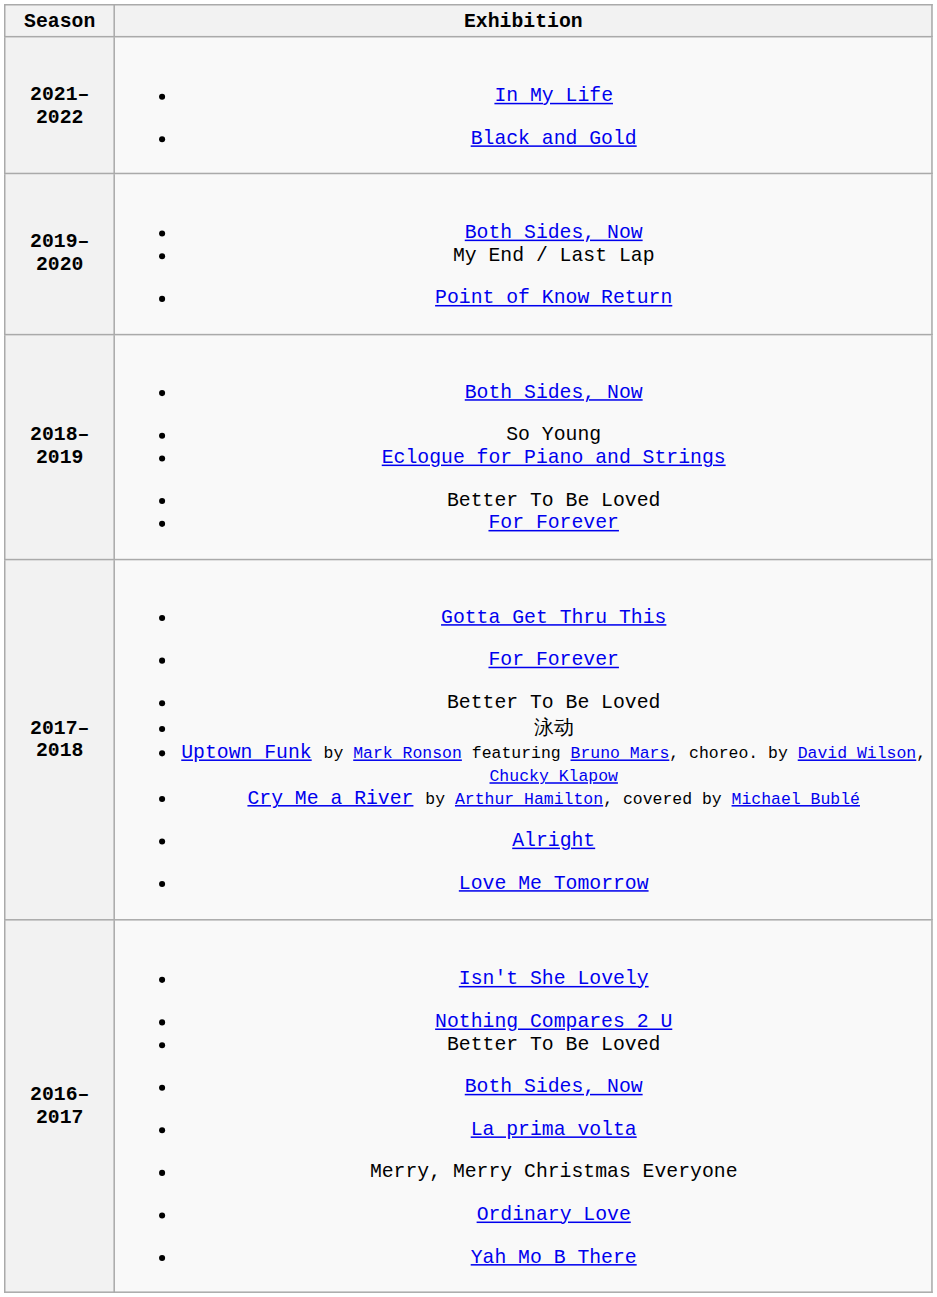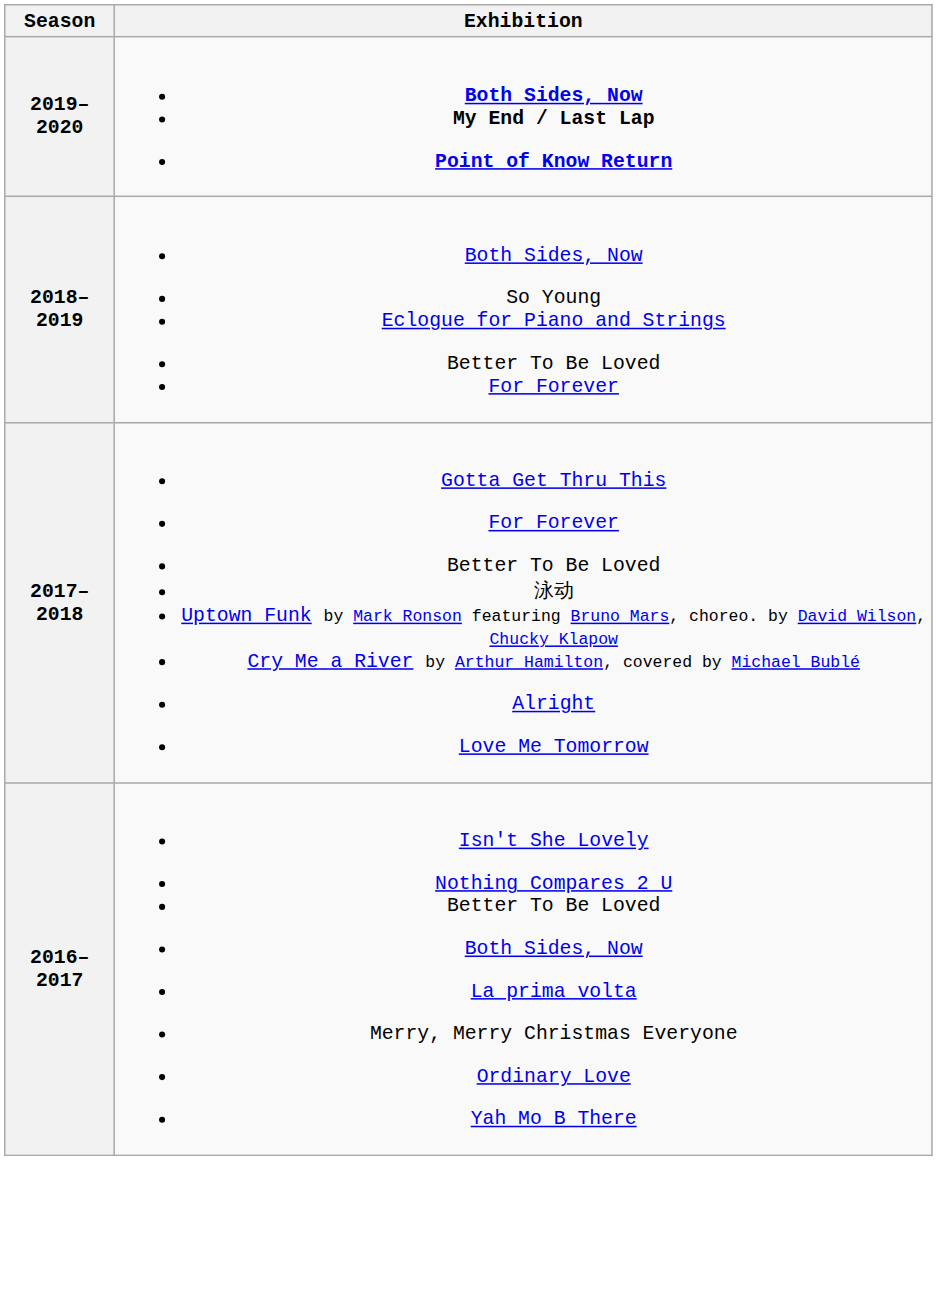- row: (60, 106)
(523, 265) normal -> (523, 128) bold
